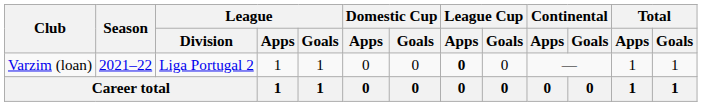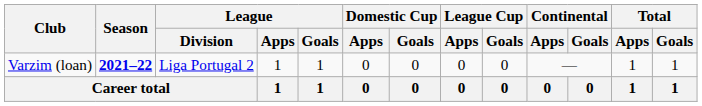(126, 64) normal -> (126, 64) bold
(461, 64) bold -> (461, 64) normal
